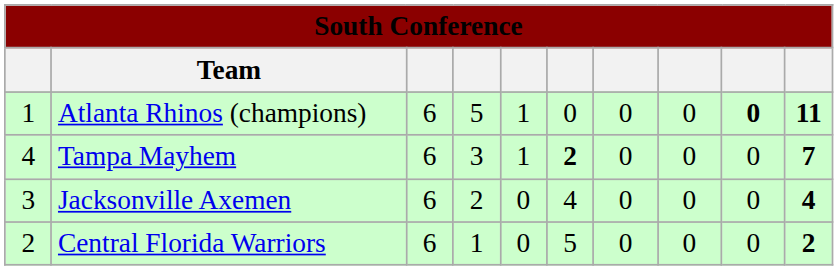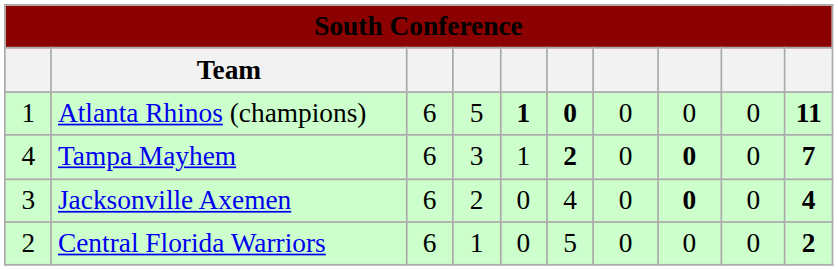(523, 112) normal -> (523, 112) bold
(570, 112) normal -> (570, 112) bold
(753, 112) bold -> (753, 112) normal
(689, 156) normal -> (689, 156) bold
(689, 199) normal -> (689, 199) bold
